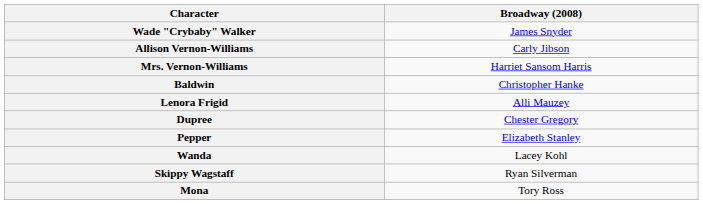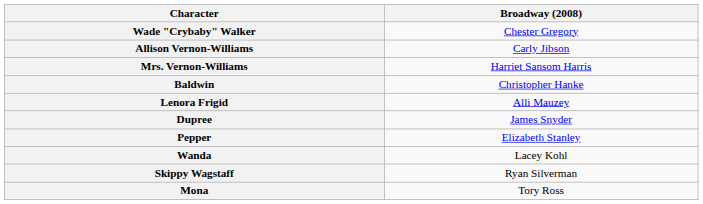(541, 31) James Snyder -> (541, 31) Chester Gregory
(541, 119) Chester Gregory -> (541, 119) James Snyder
